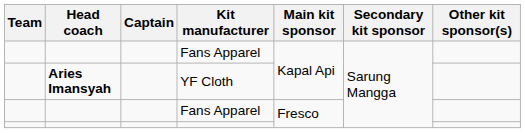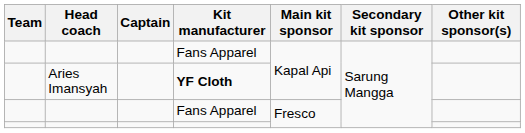(80, 81) bold -> (78, 81) normal
(207, 81) normal -> (204, 81) bold
